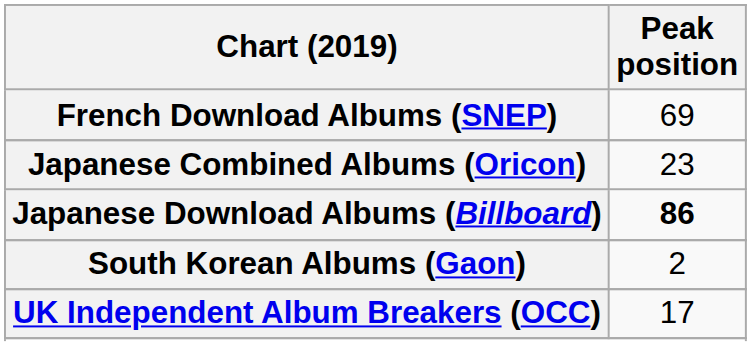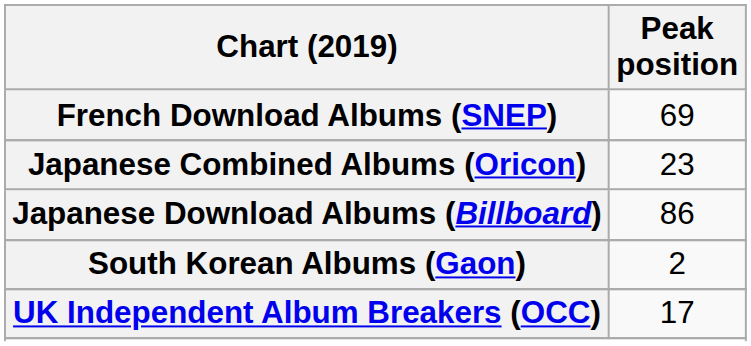(677, 213) bold -> (677, 213) normal
